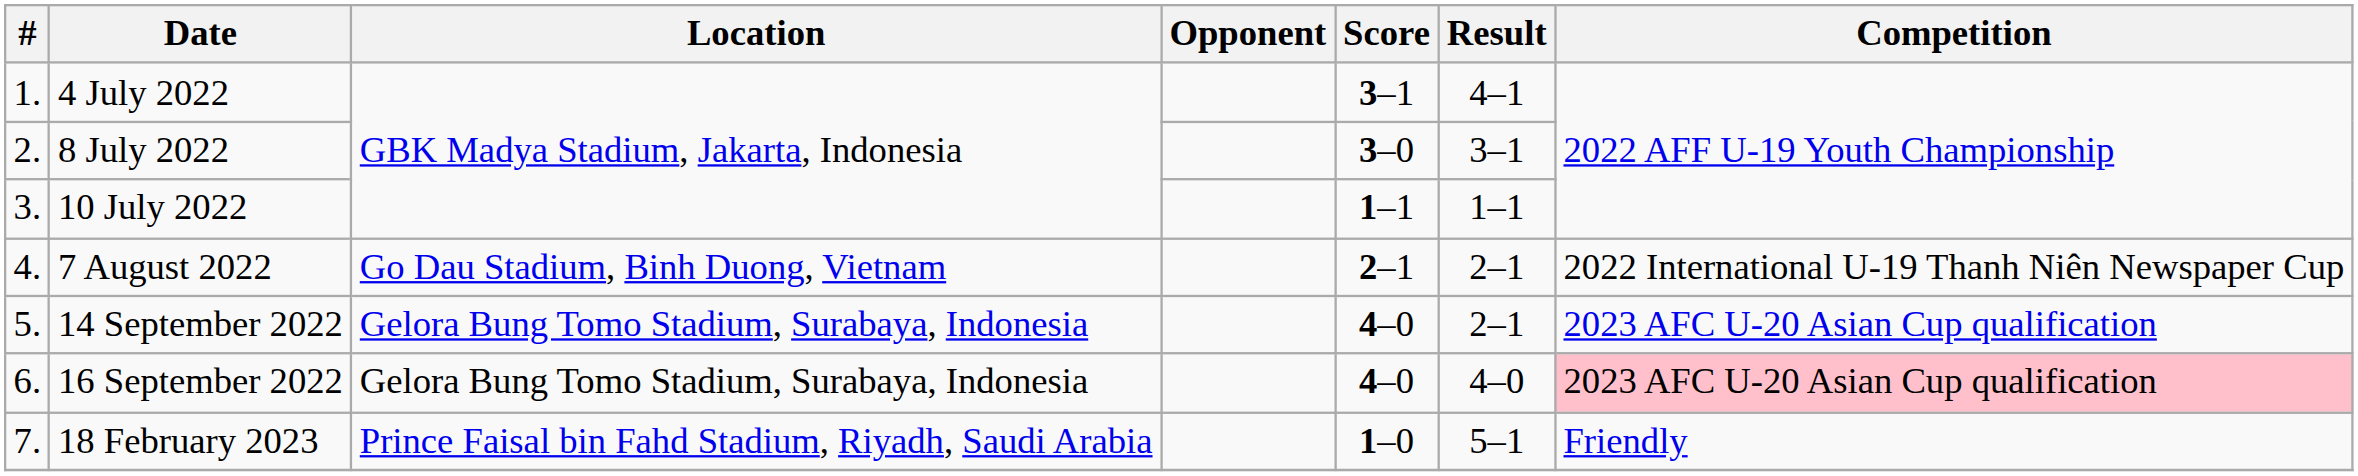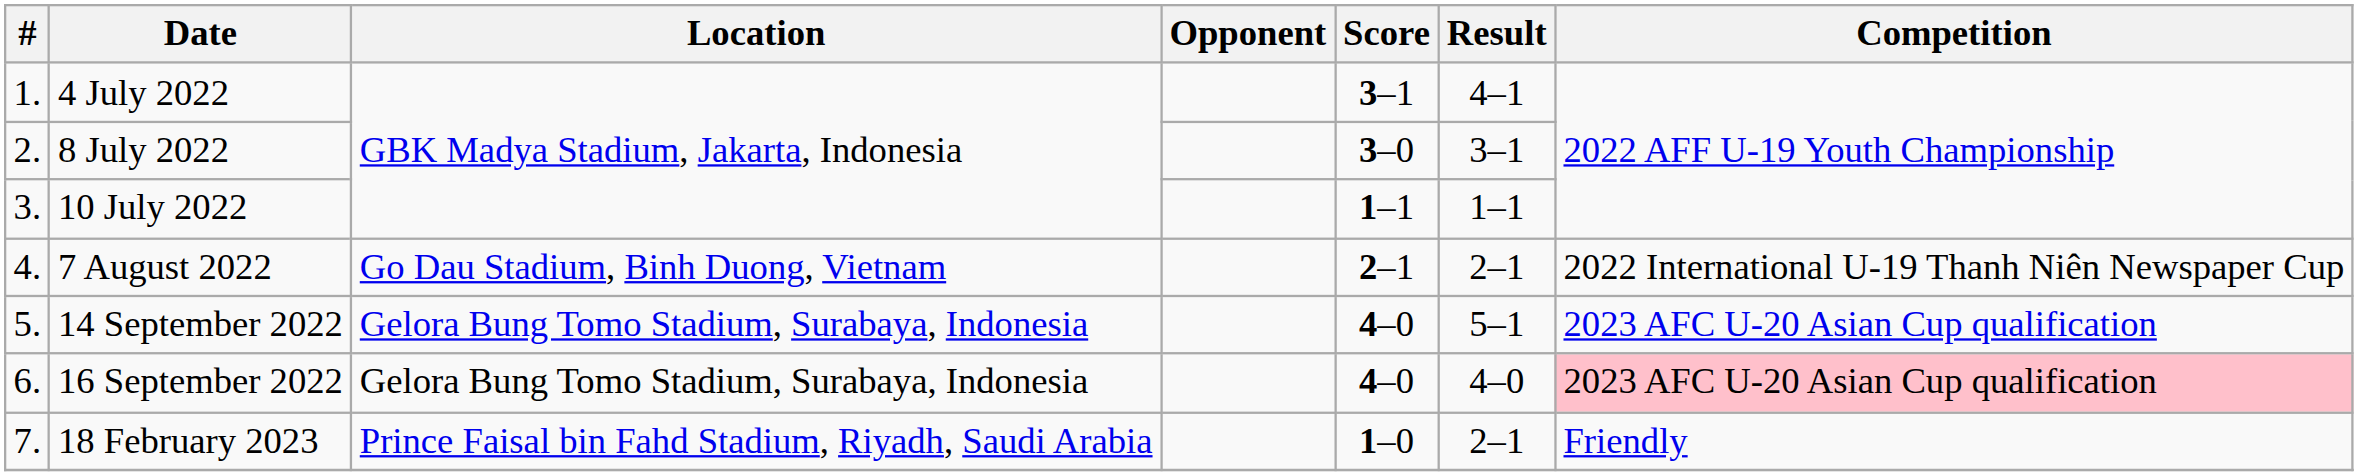(1497, 324) 2–1 -> (1497, 324) 5–1
(1497, 440) 5–1 -> (1497, 440) 2–1
